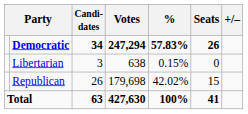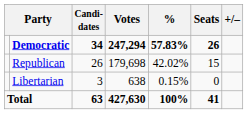rows swapped: (39, 81) <-> (38, 63)
